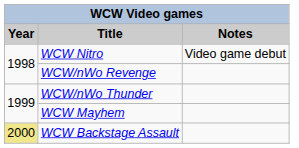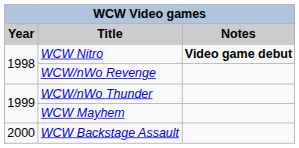(235, 53) normal -> (238, 53) bold
(21, 133) khaki background -> (21, 133) no background
